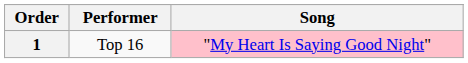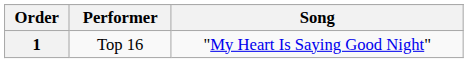(317, 44) pink background -> (317, 44) no background
